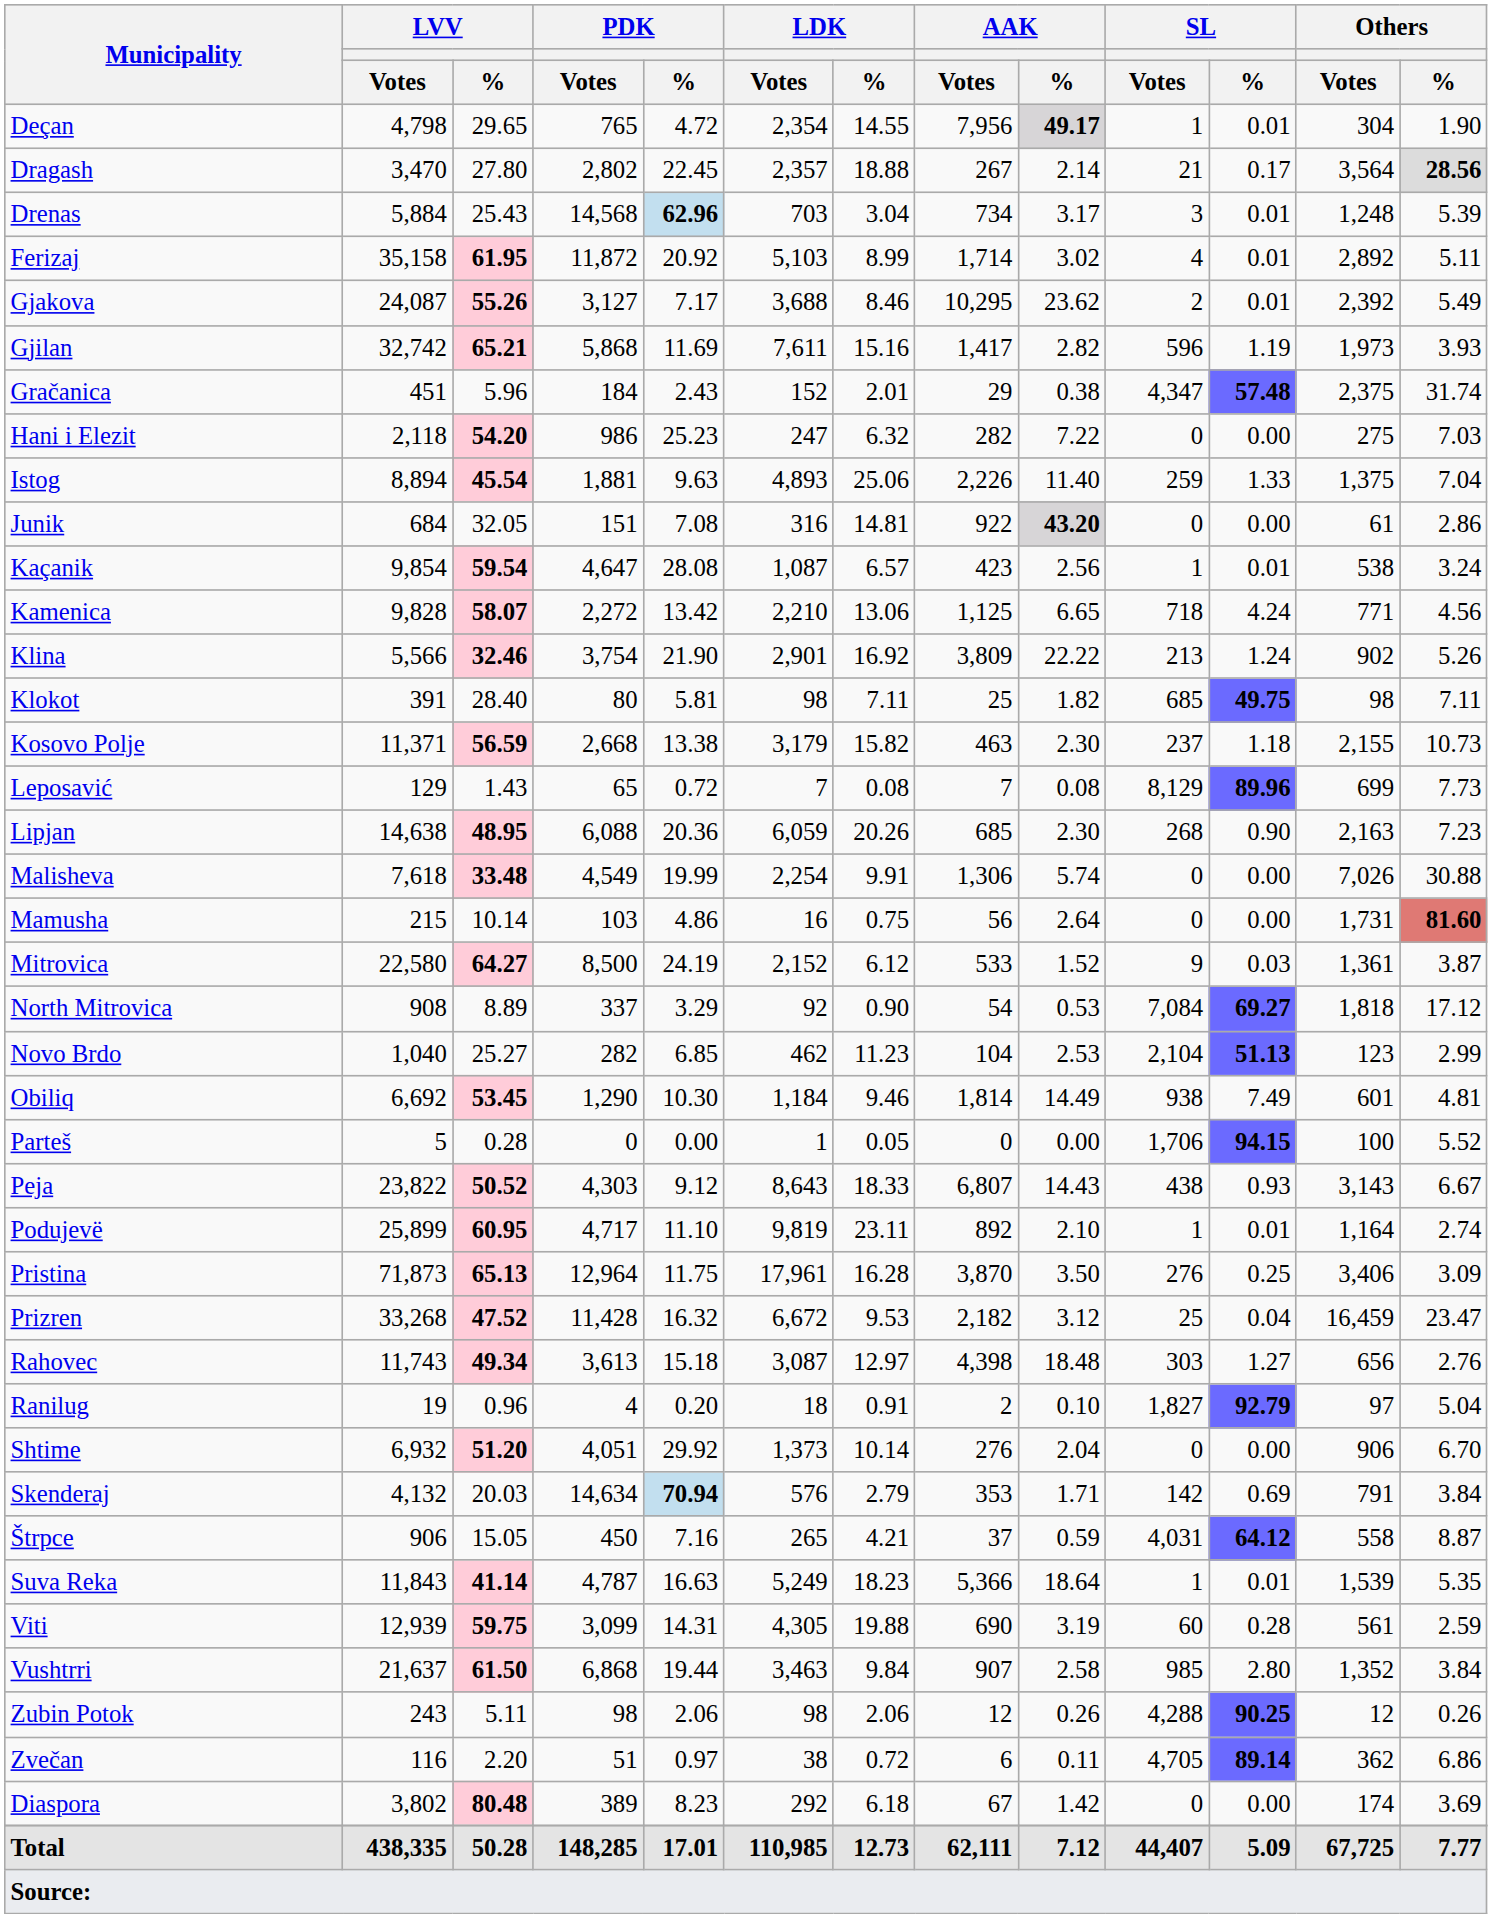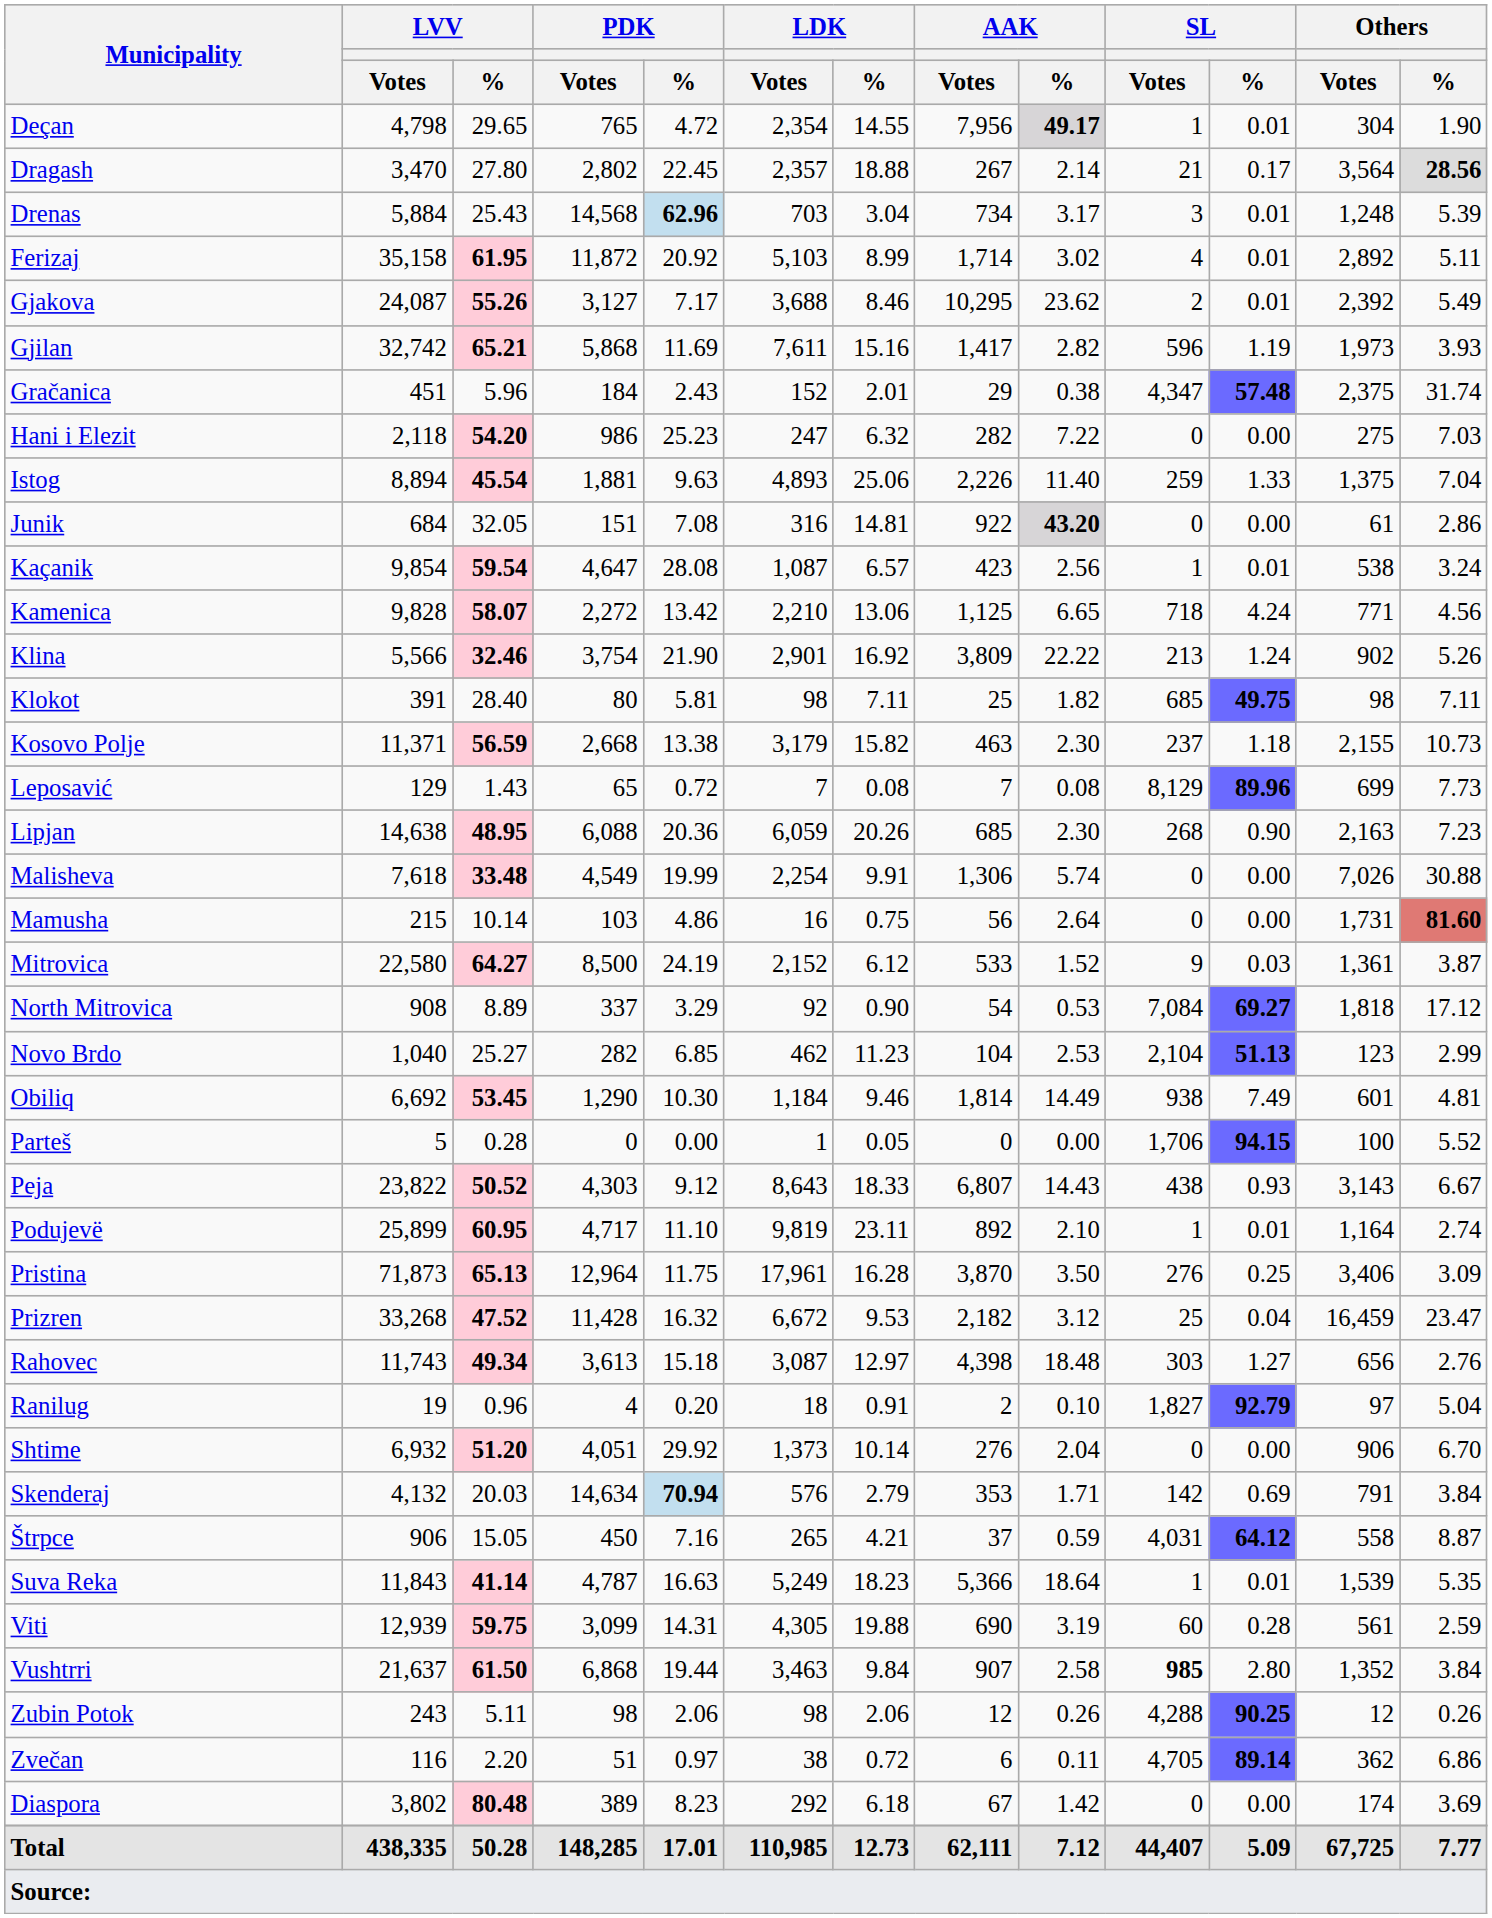(1185, 1670) normal -> (1185, 1670) bold
